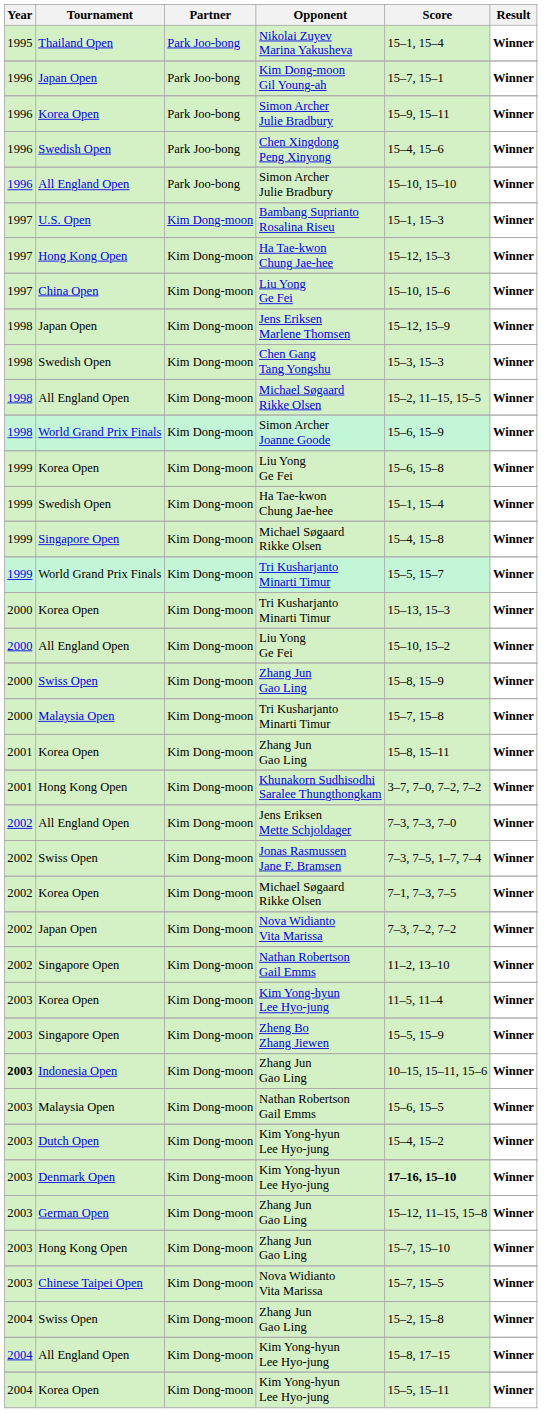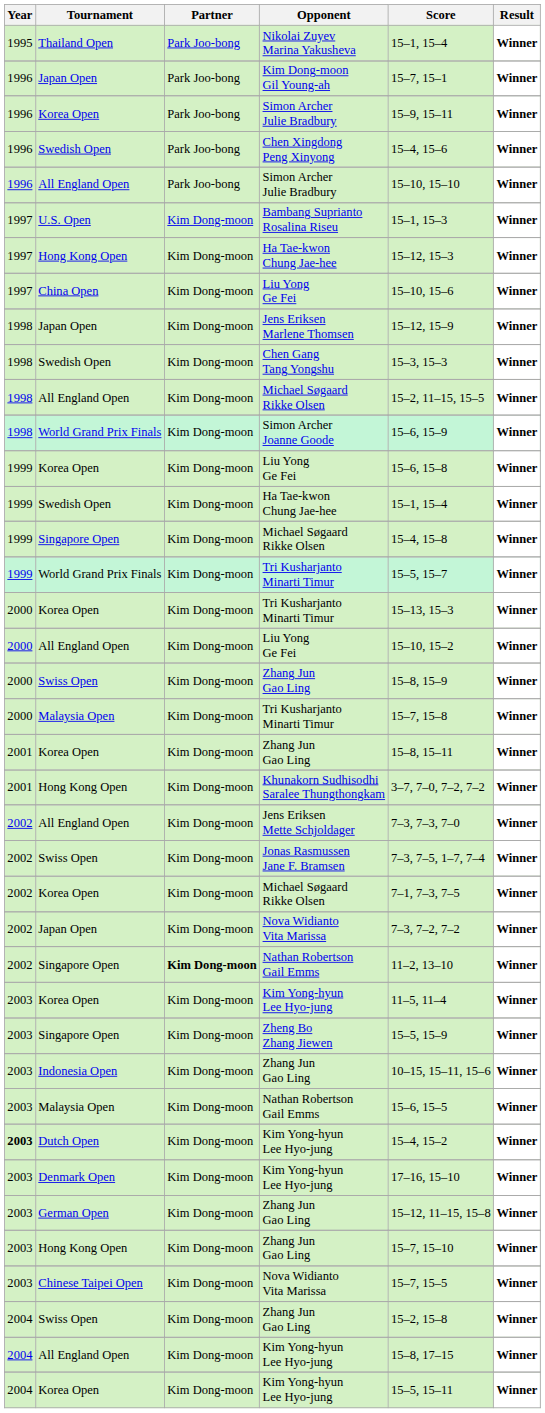(210, 965) normal -> (212, 965) bold
(20, 1071) bold -> (20, 1071) normal
(20, 1142) normal -> (20, 1142) bold
(422, 1177) bold -> (425, 1177) normal
